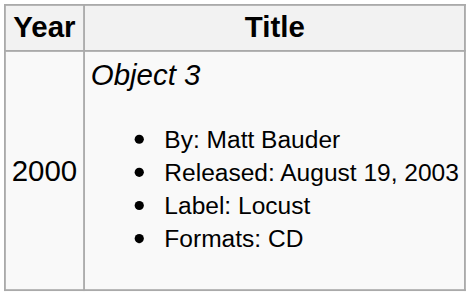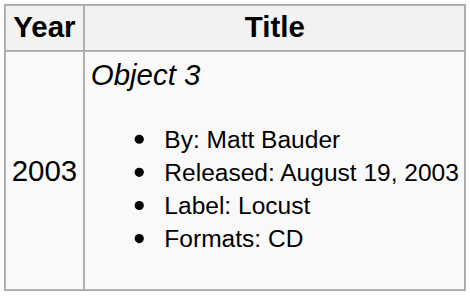(44, 170) 2000 -> (44, 170) 2003
